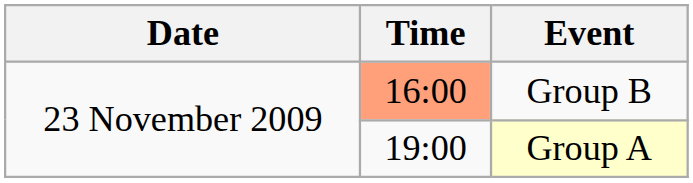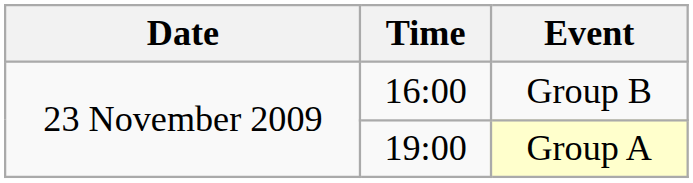(426, 90) lightsalmon background -> (426, 90) no background
